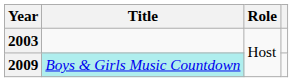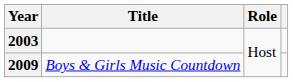(143, 64) paleturquoise background -> (143, 64) no background
